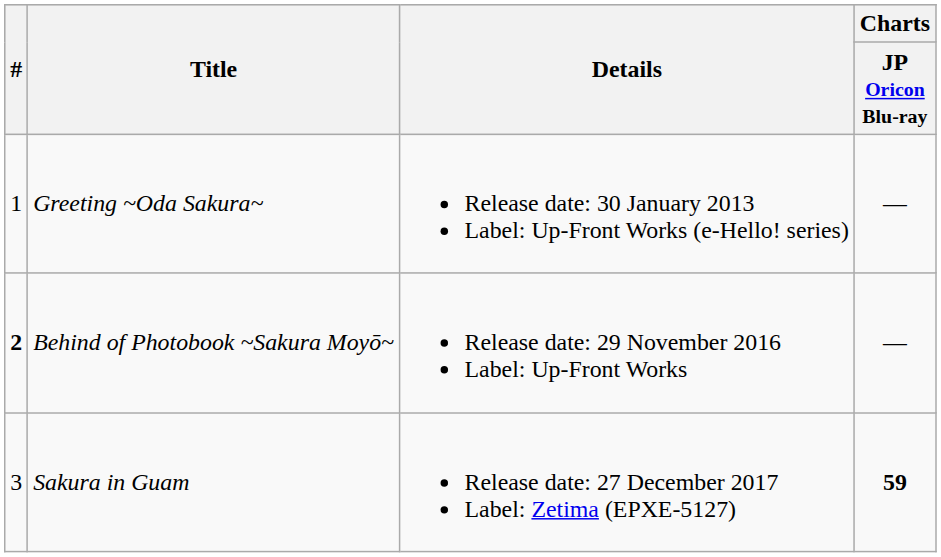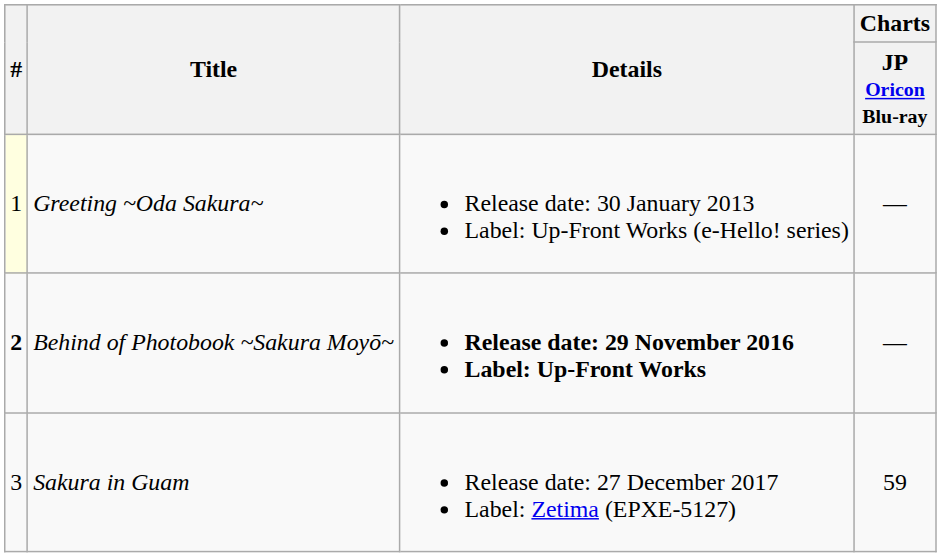(16, 203) no background -> (16, 203) lightyellow background
(627, 356) normal -> (627, 356) bold
(895, 481) bold -> (895, 481) normal
